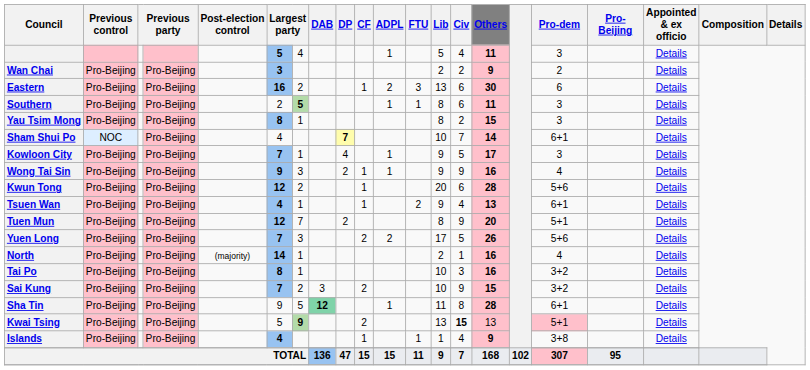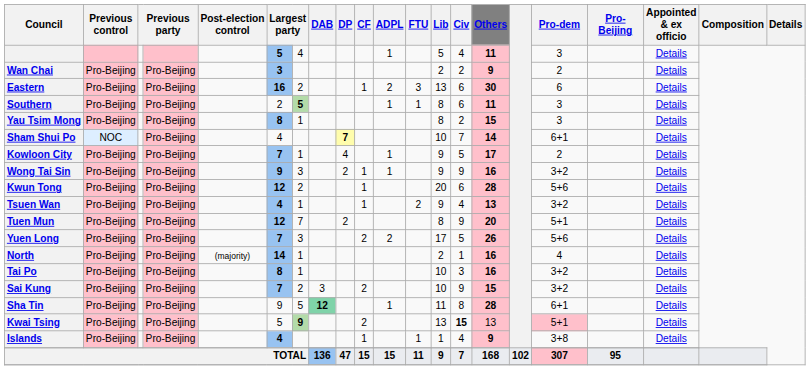(559, 154) 3 -> (559, 154) 2
(559, 171) 4 -> (559, 171) 3+2
(559, 205) 6+1 -> (559, 205) 3+2
